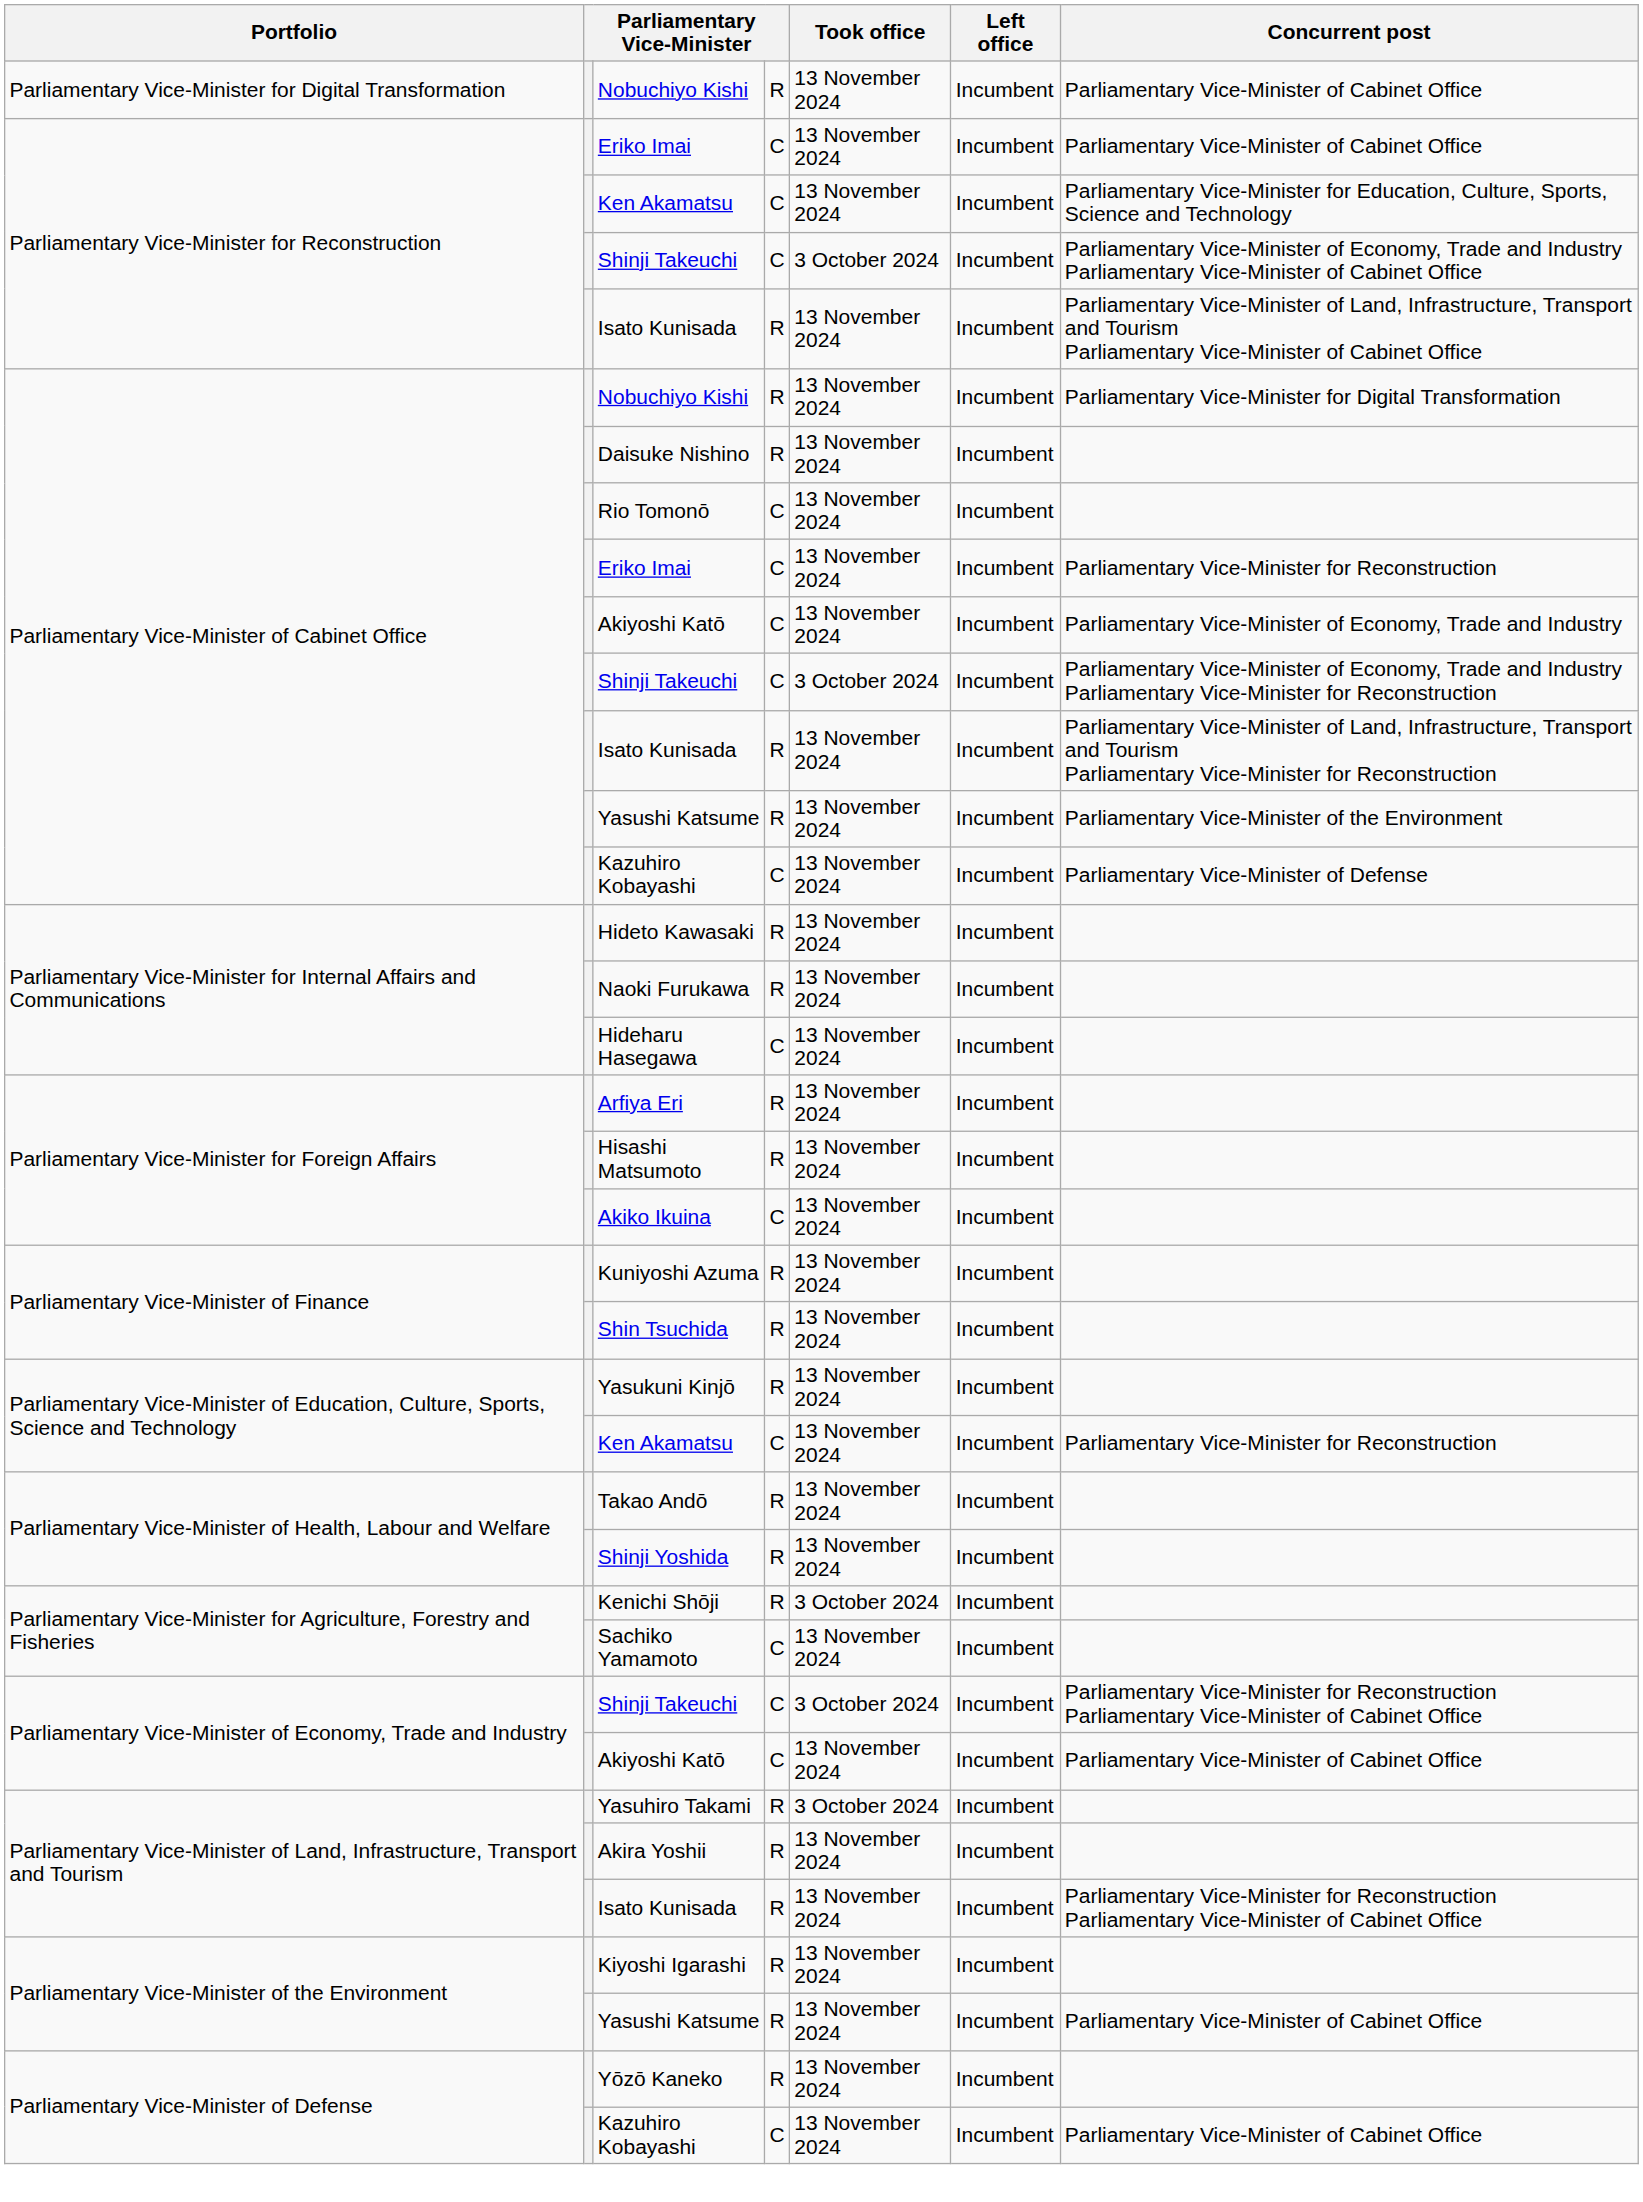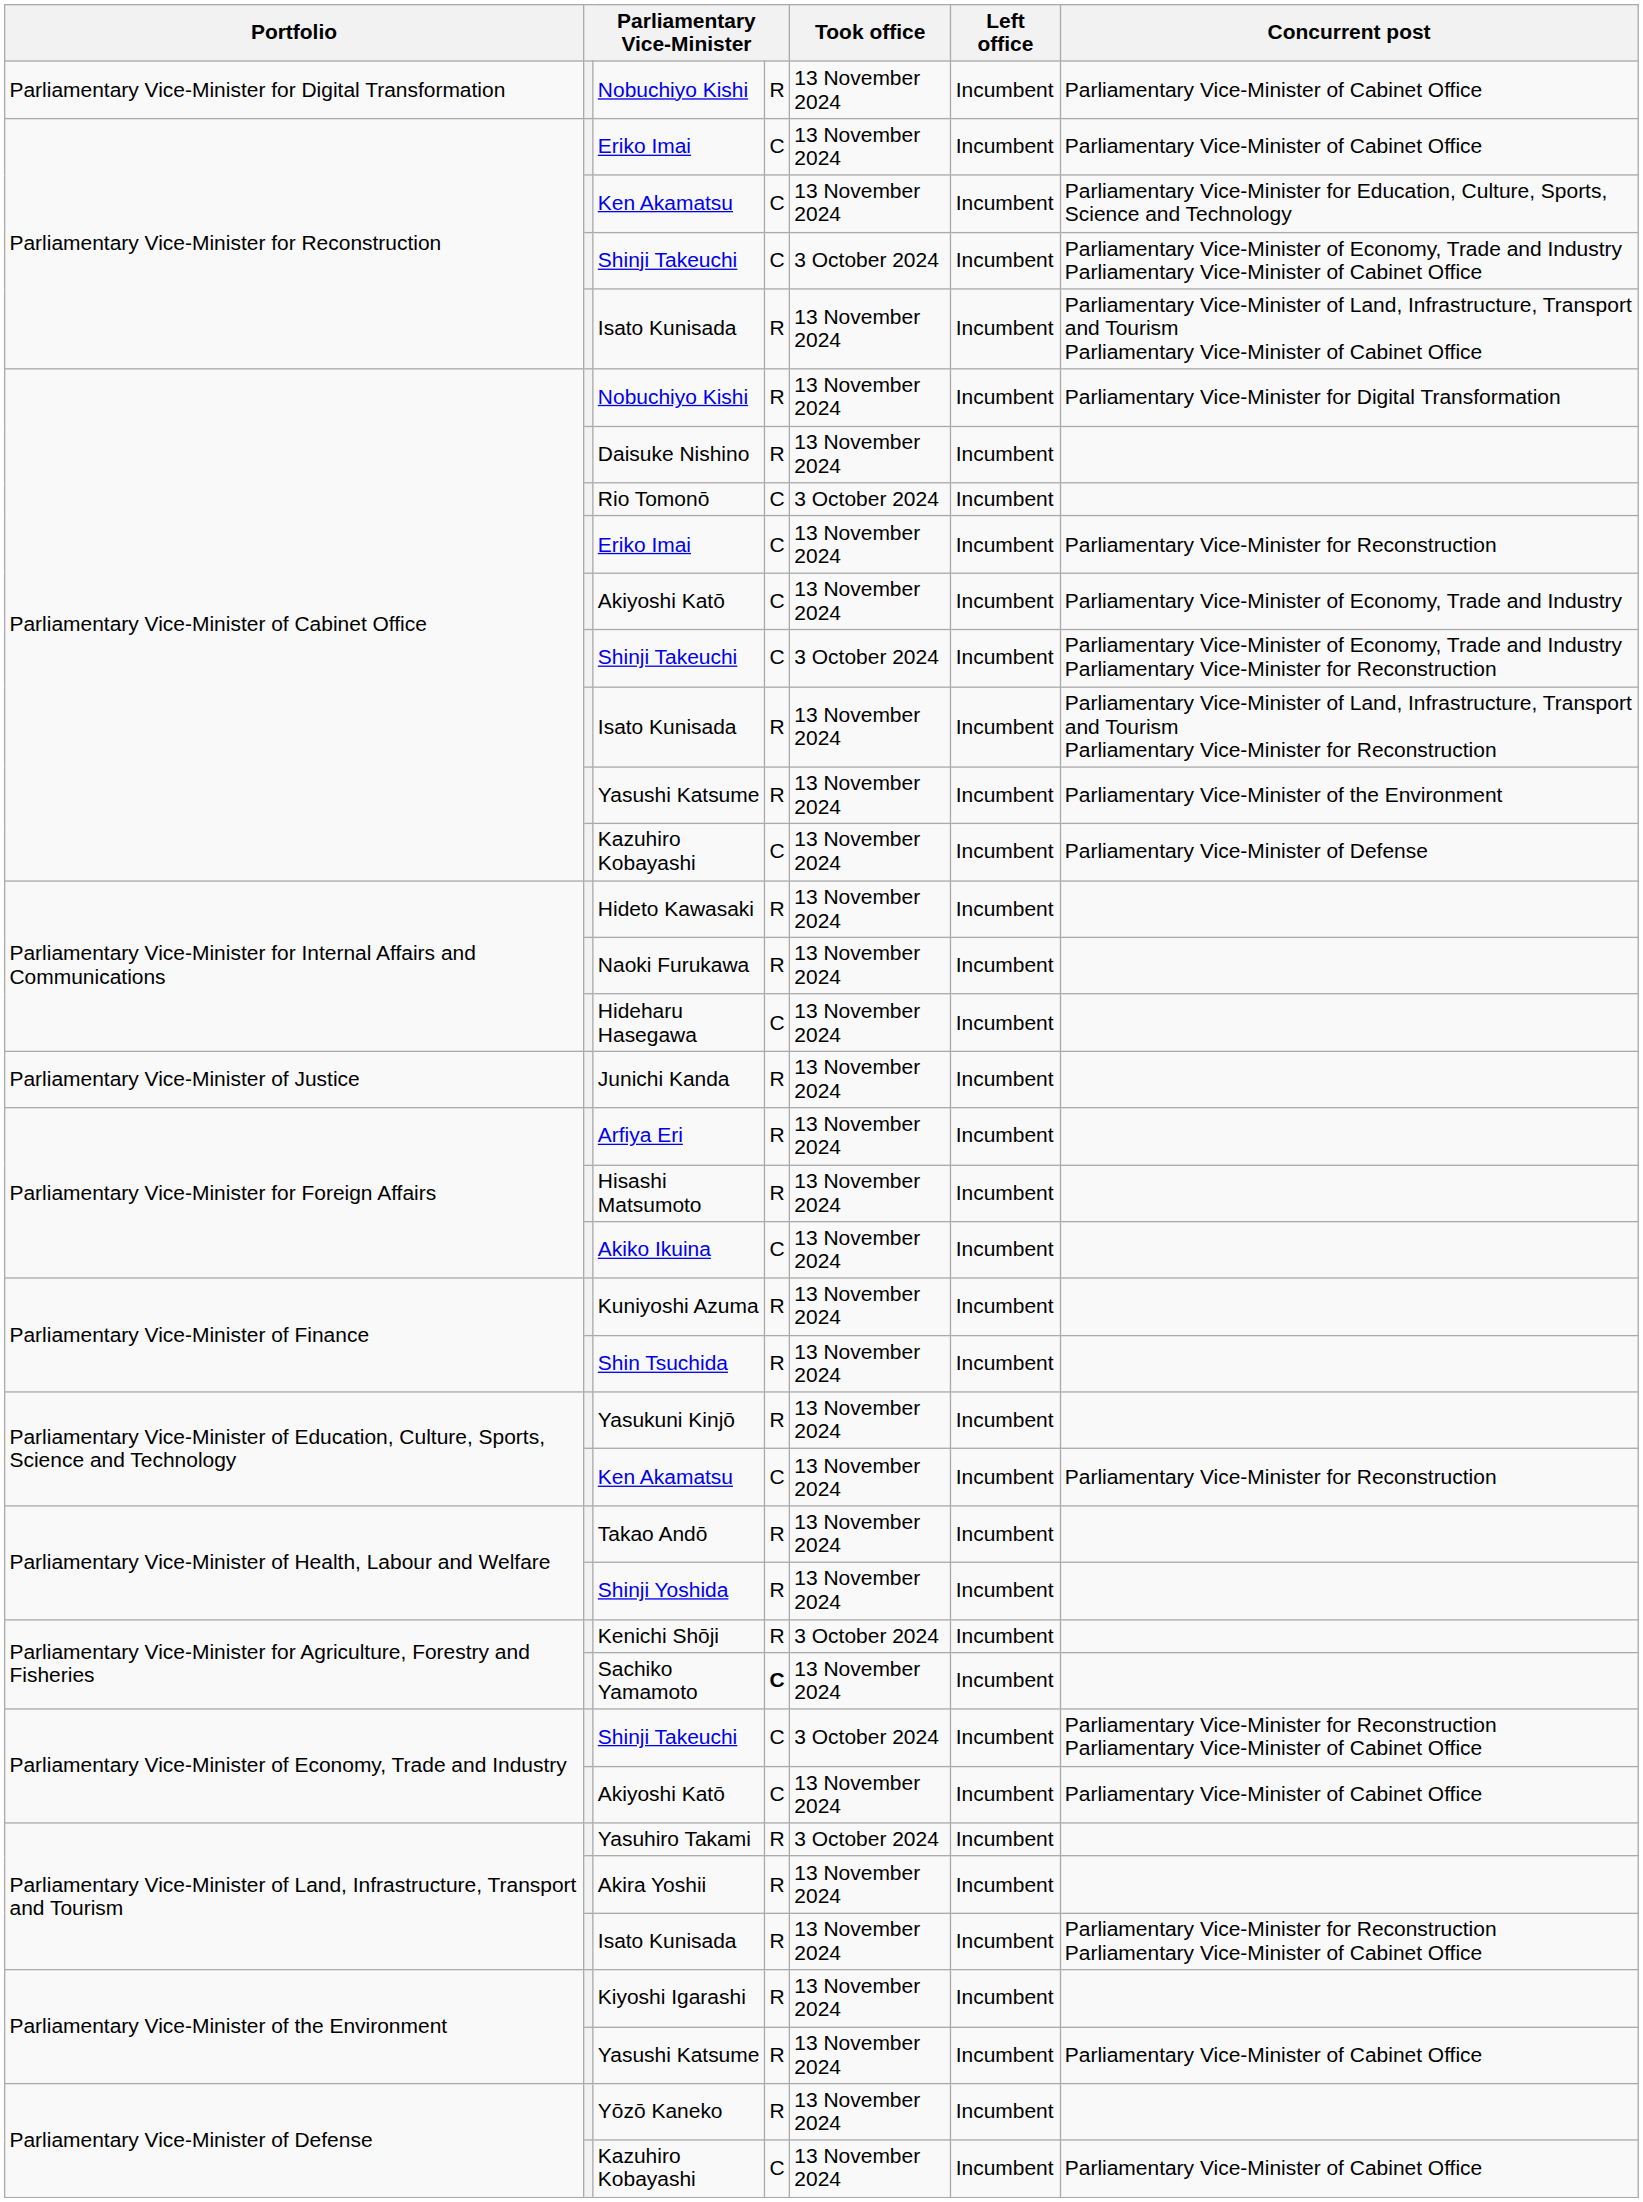(857, 511) 13 November 2024 -> (867, 499) 3 October 2024
+ row: (185, 1079)
(777, 1647) normal -> (777, 1680) bold
